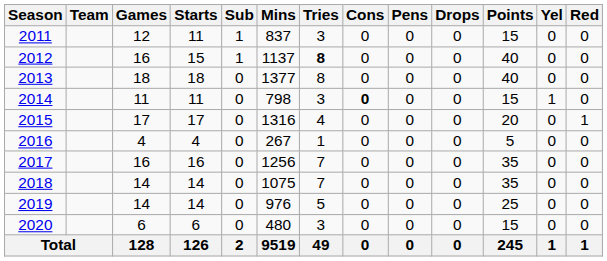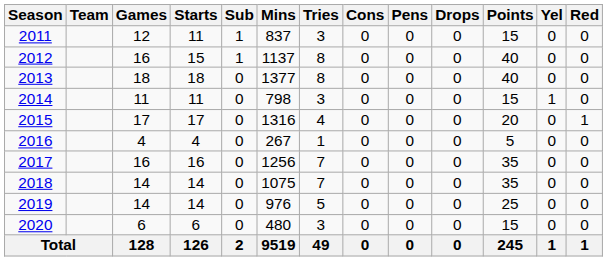(321, 57) bold -> (321, 57) normal
(365, 99) bold -> (365, 99) normal
